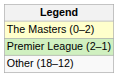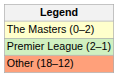(40, 64) no background -> (40, 64) lightsalmon background
